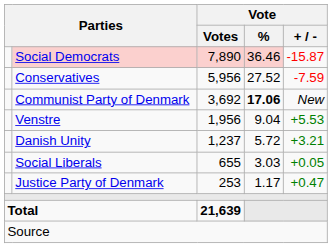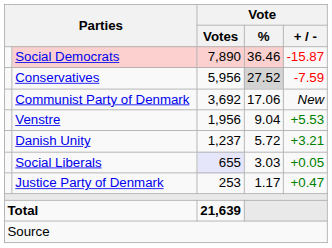(264, 78) no background -> (264, 78) lightgrey background
(264, 99) bold -> (264, 99) normal
(230, 162) no background -> (230, 162) lavender background
